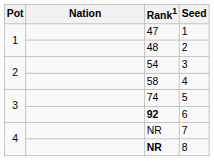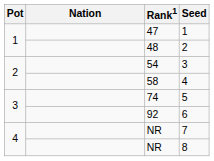(153, 114) bold -> (153, 114) normal
(154, 147) bold -> (154, 147) normal
